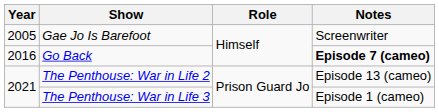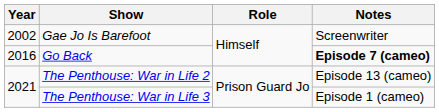(22, 35) 2005 -> (22, 35) 2002
